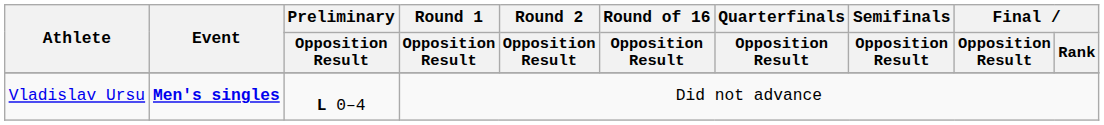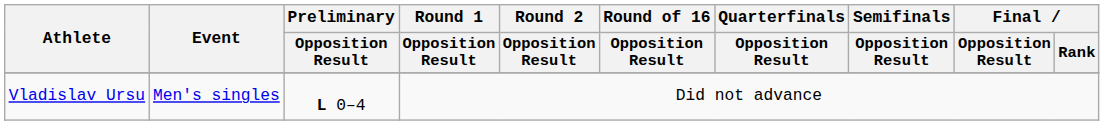(216, 96) bold -> (216, 96) normal
